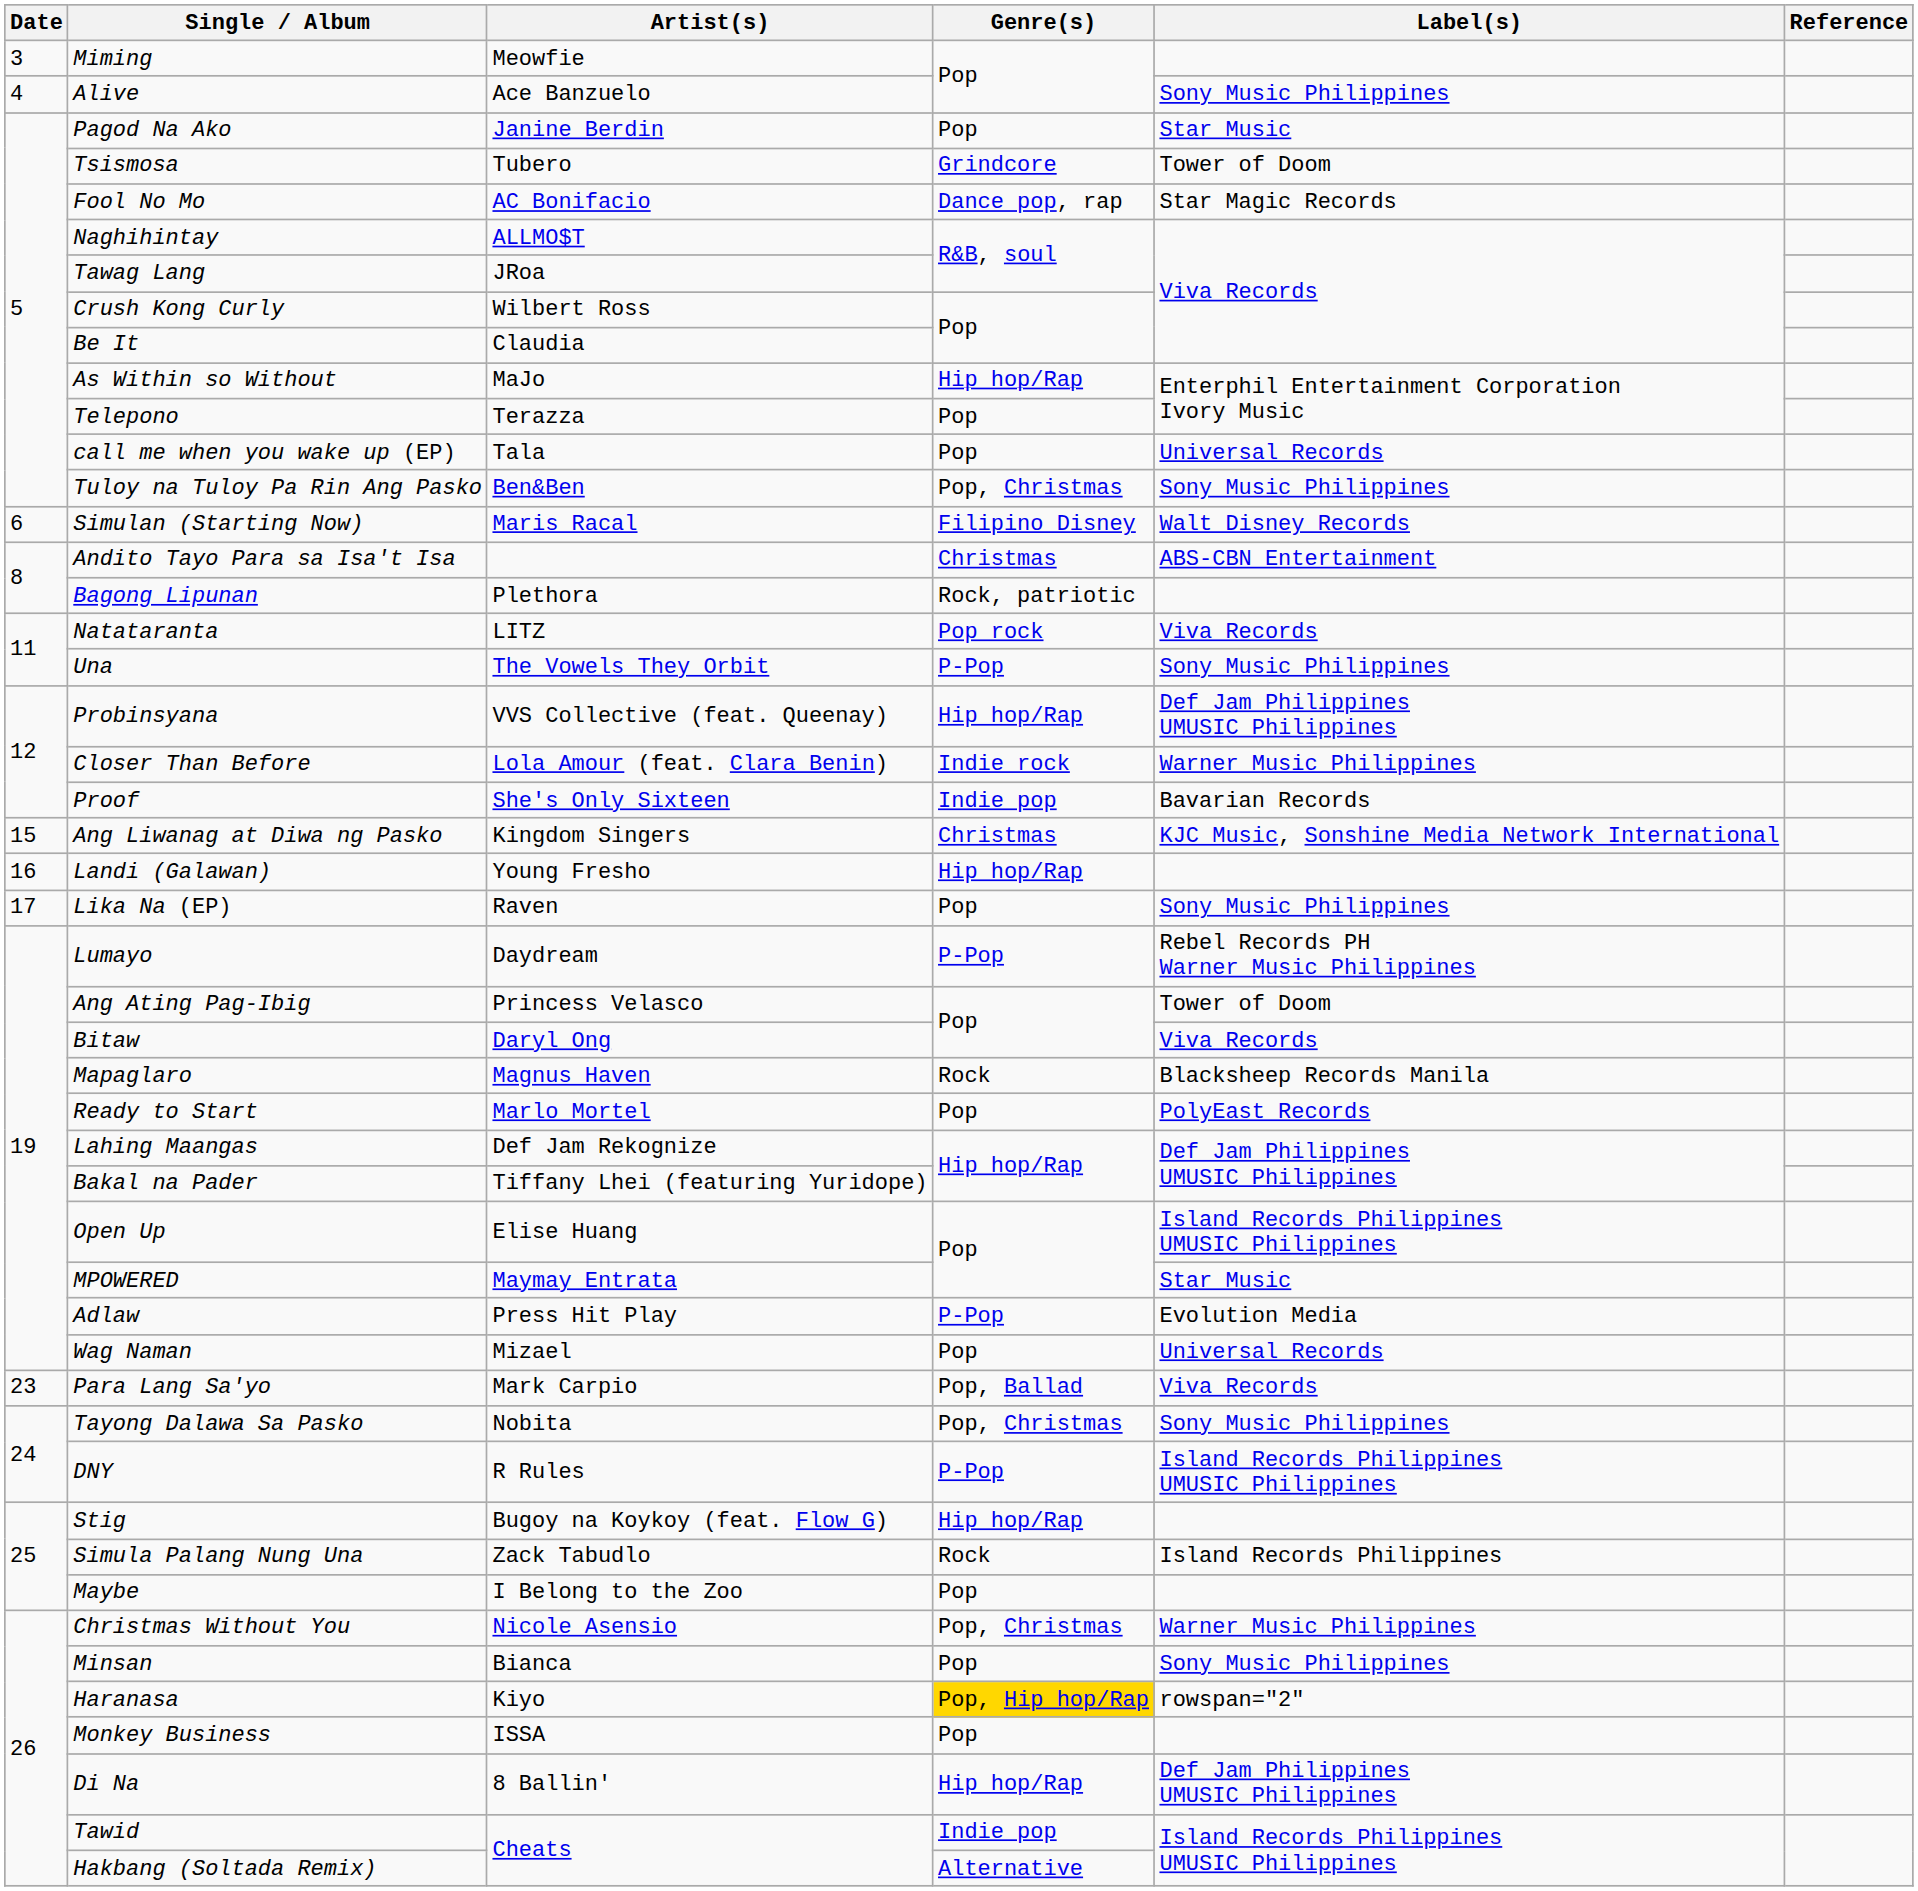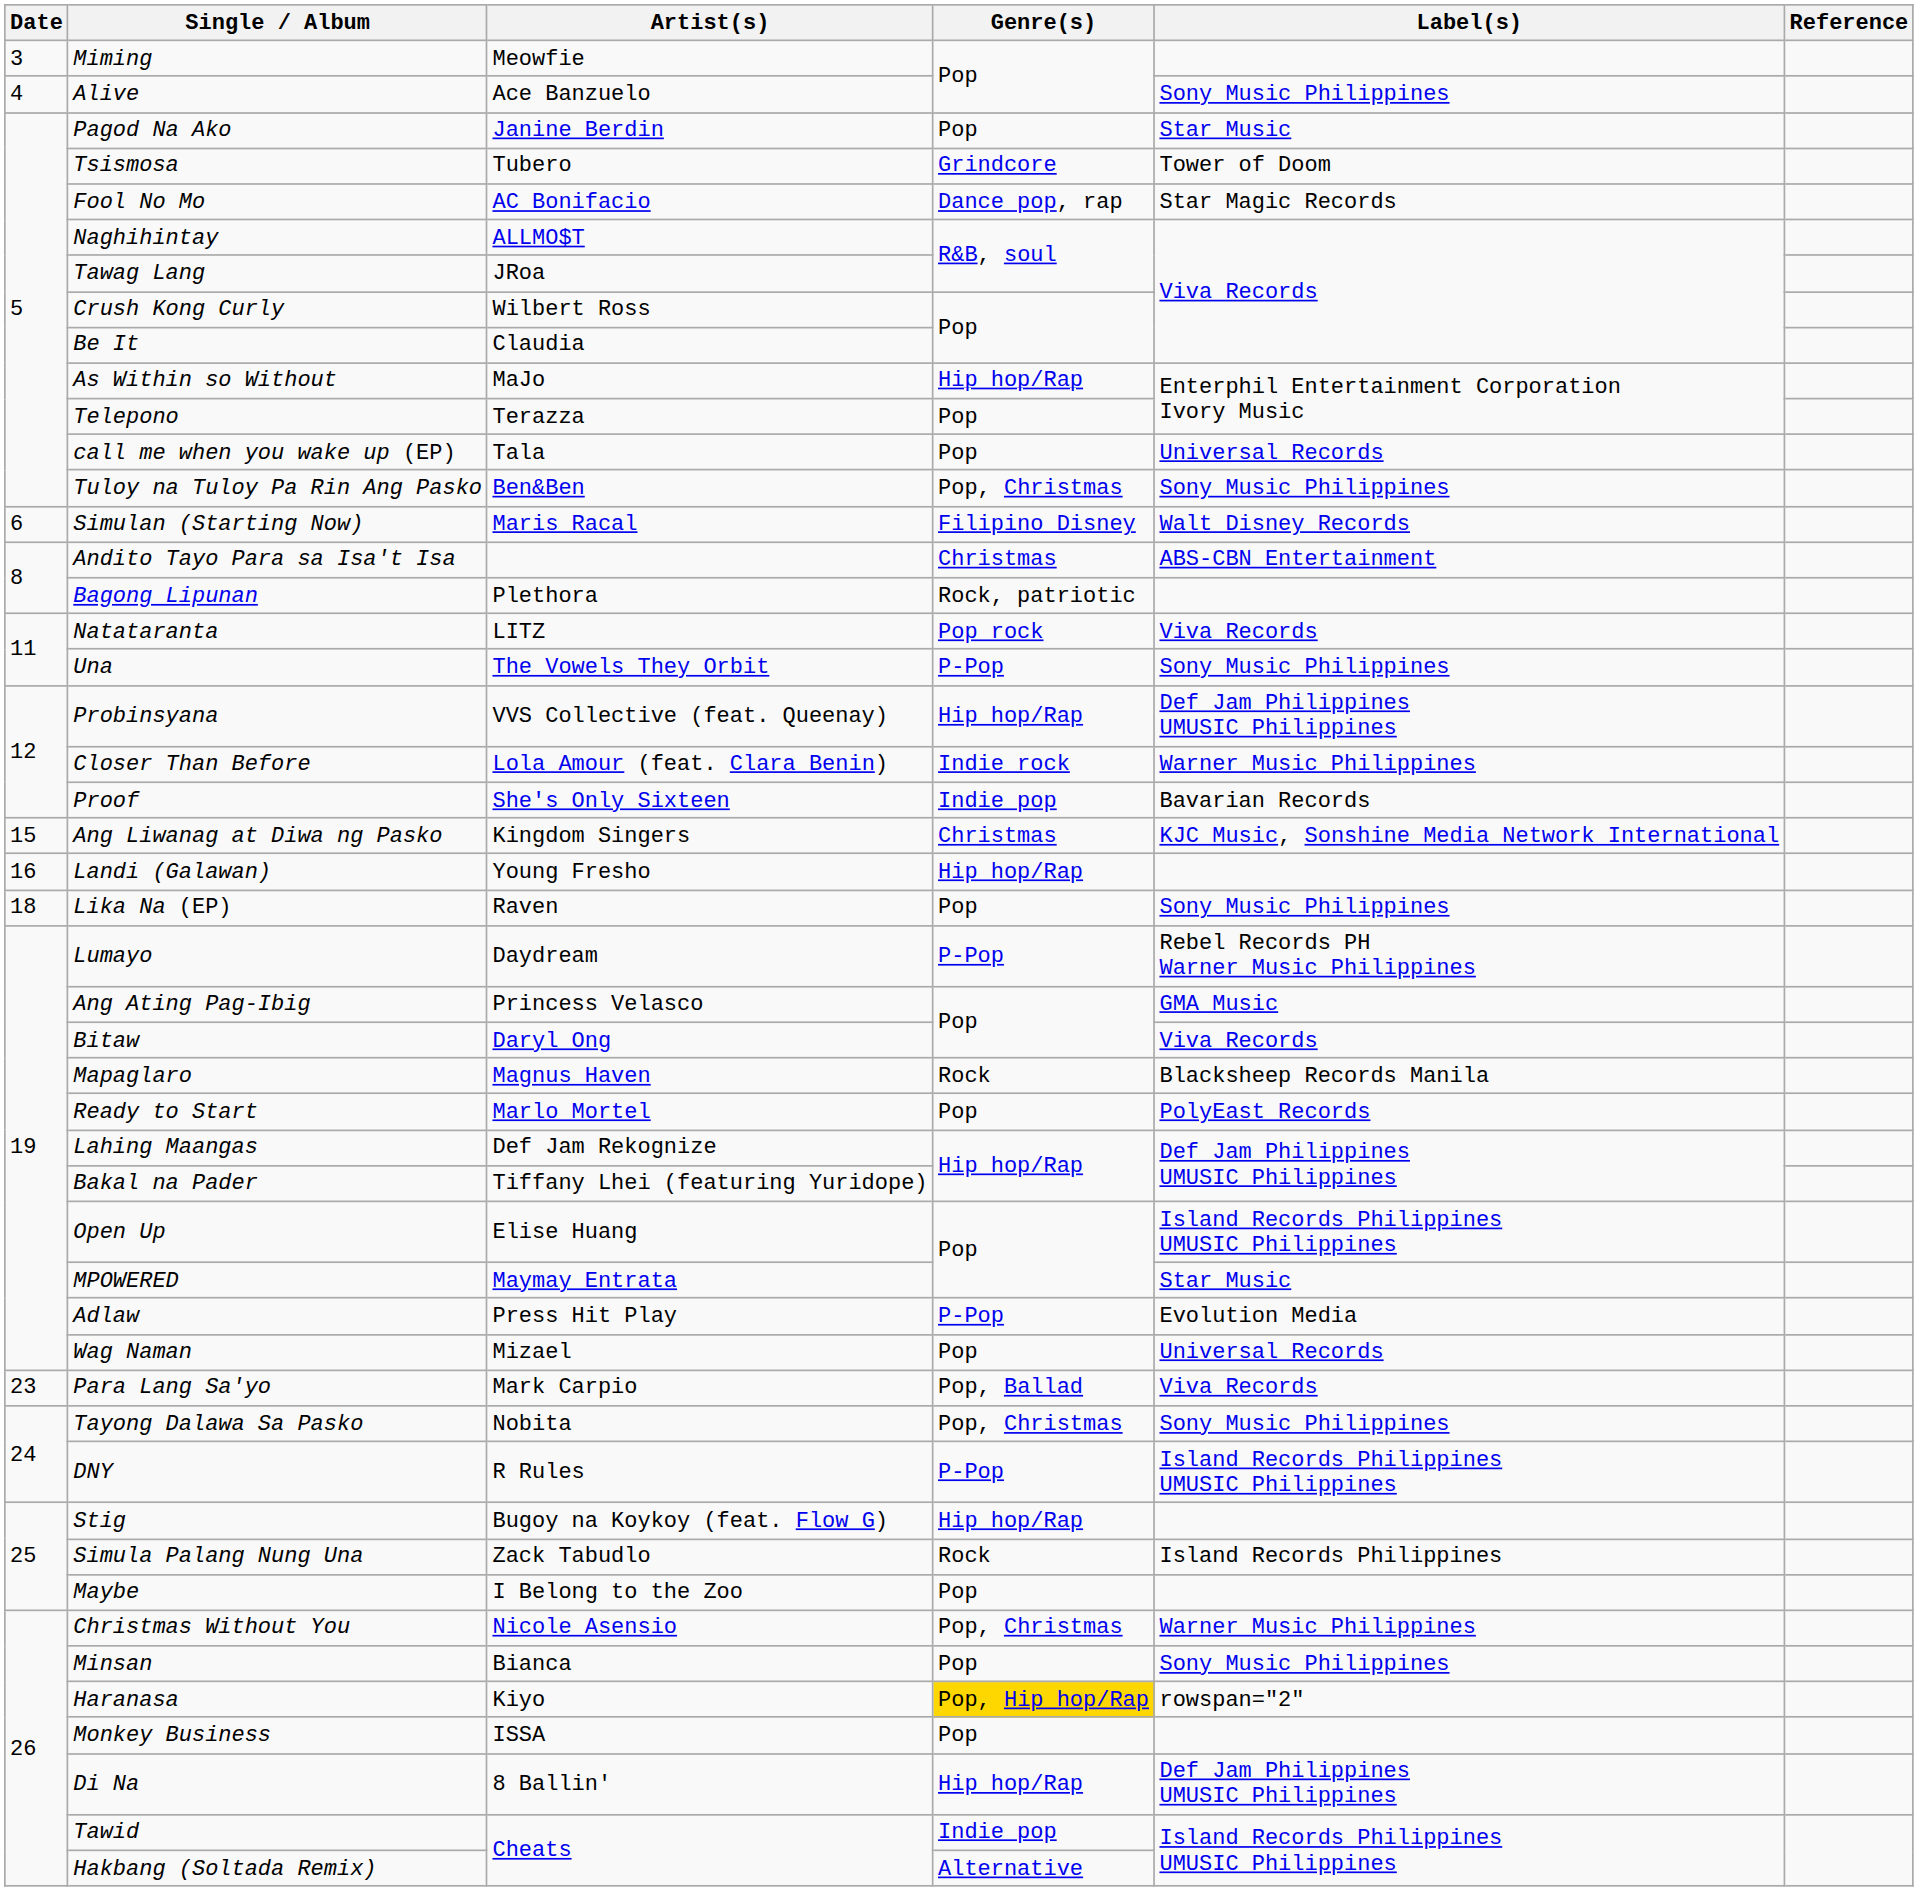(23, 907) 17 -> (23, 907) 18
(1245, 1004) Tower of Doom -> (1219, 1004) GMA Music
